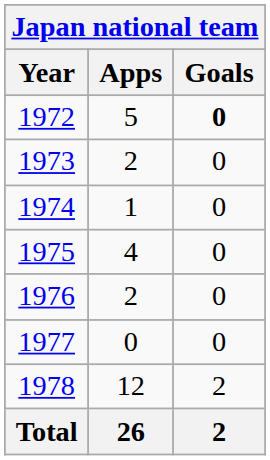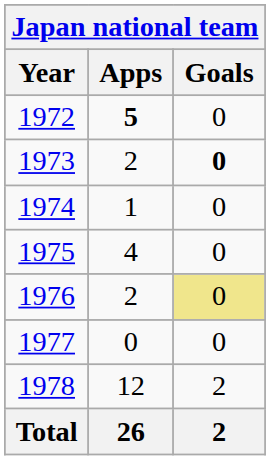(131, 116) normal -> (131, 116) bold
(219, 116) bold -> (219, 116) normal
(219, 161) normal -> (219, 161) bold
(219, 296) no background -> (219, 296) khaki background
